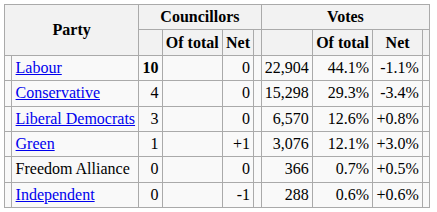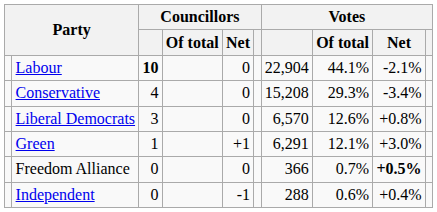(399, 67) -1.1% -> (402, 67) -2.1%
(287, 93) 15,298 -> (287, 93) 15,208
(291, 144) 3,076 -> (291, 144) 6,291
(398, 169) normal -> (399, 169) bold
(398, 194) +0.6% -> (400, 194) +0.4%
